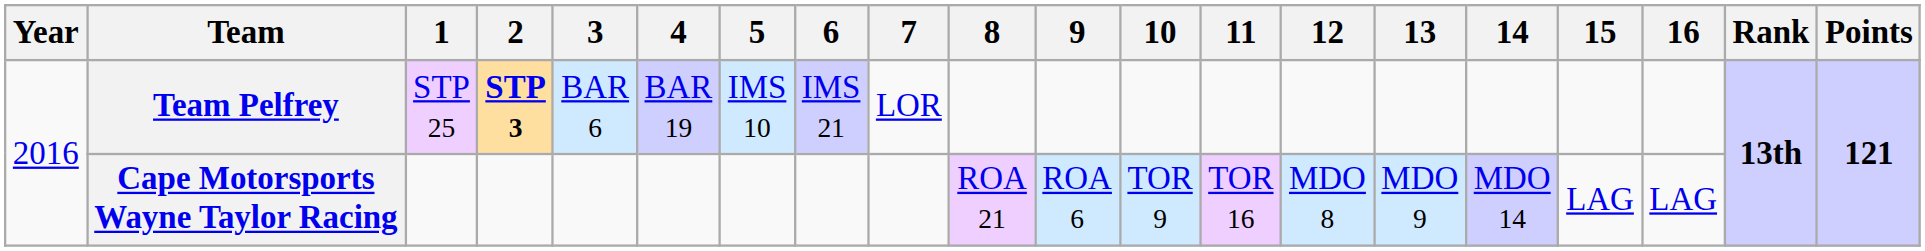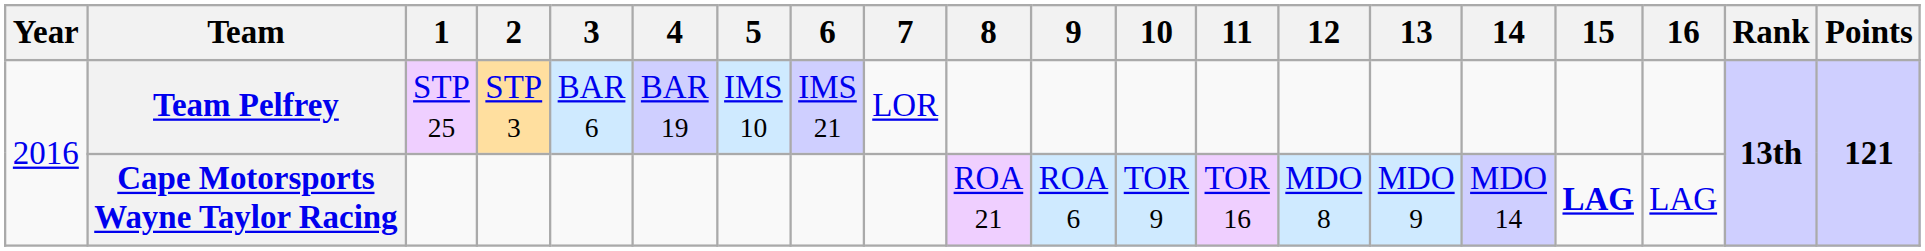(516, 105) bold -> (514, 105) normal
(1600, 199) normal -> (1598, 199) bold
